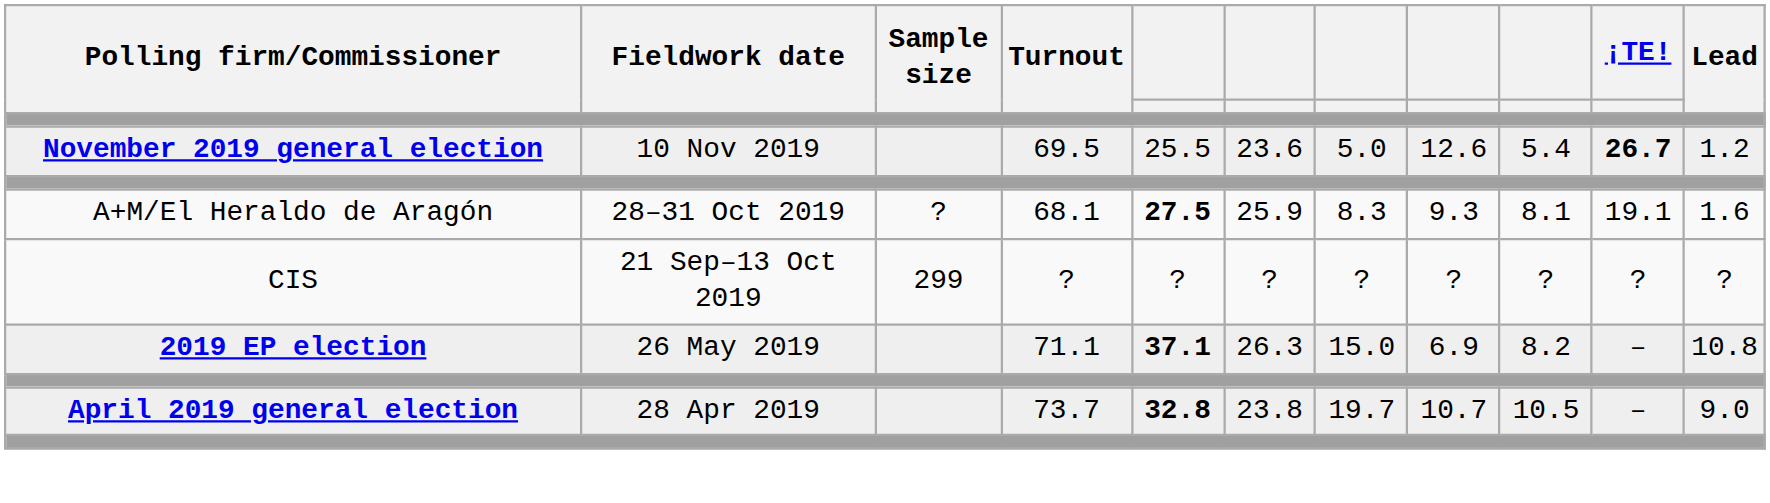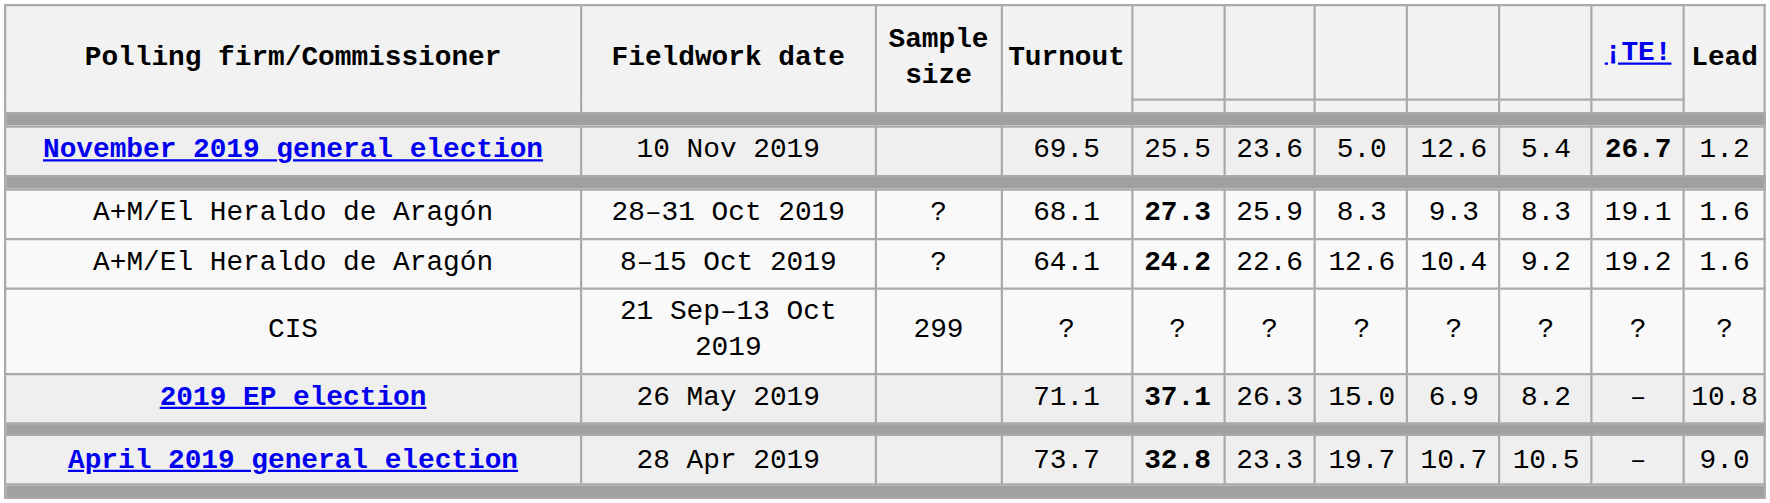(1178, 214) 27.5 -> (1178, 214) 27.3
(1546, 214) 8.1 -> (1546, 214) 8.3
+ row: (728, 263)
(1270, 412) 23.8 -> (1270, 461) 23.3
